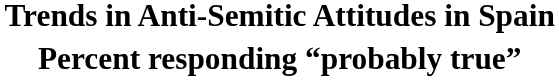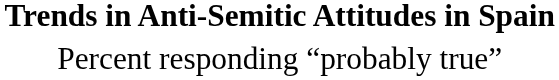(280, 59) bold -> (280, 59) normal
